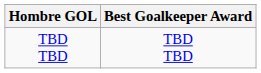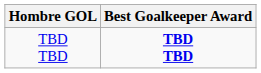(178, 47) normal -> (178, 47) bold
